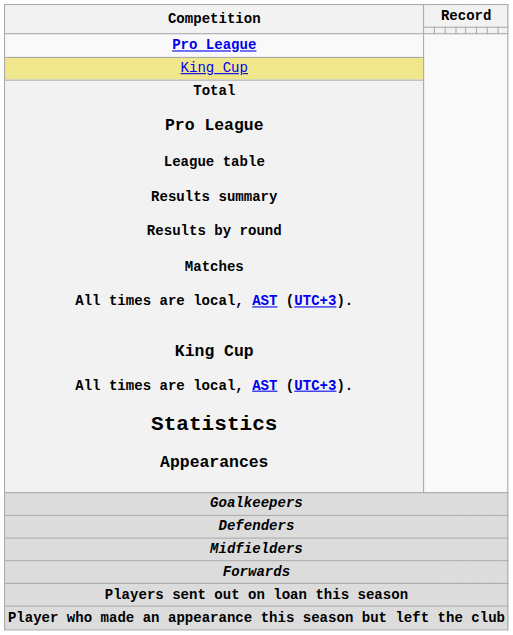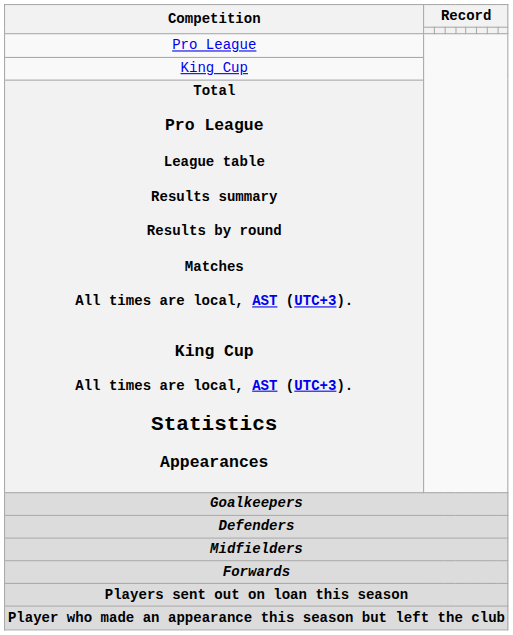(214, 46) bold -> (214, 46) normal
(214, 68) khaki background -> (214, 68) no background
